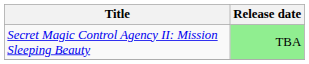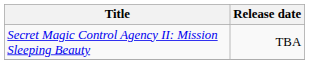(288, 42) lightgreen background -> (288, 42) no background
